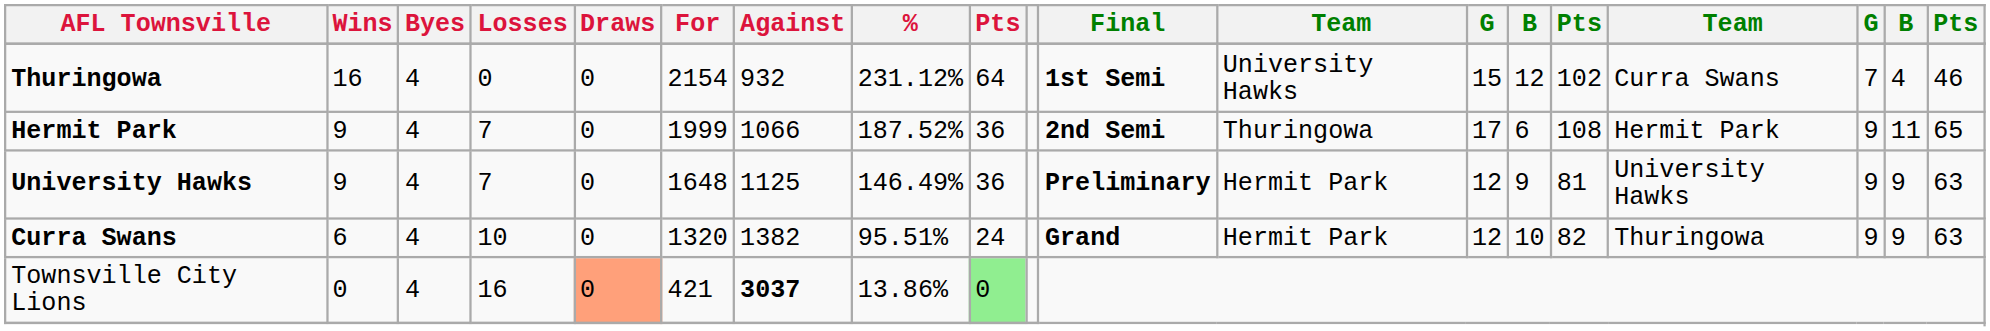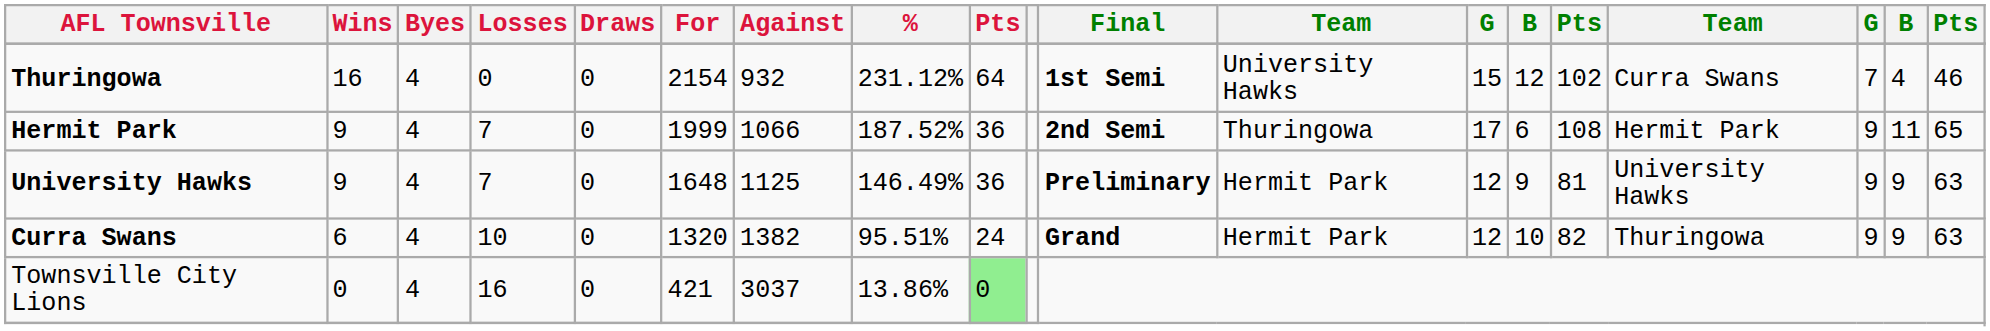(588, 291) lightsalmon background -> (588, 291) no background
(770, 291) bold -> (770, 291) normal
